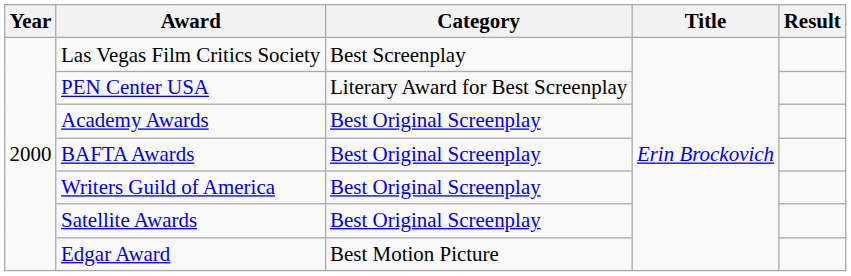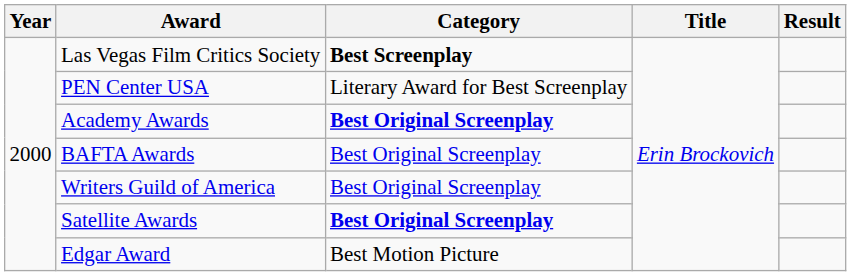(398, 54) normal -> (401, 54) bold
(435, 120) normal -> (442, 120) bold
(435, 220) normal -> (442, 220) bold
